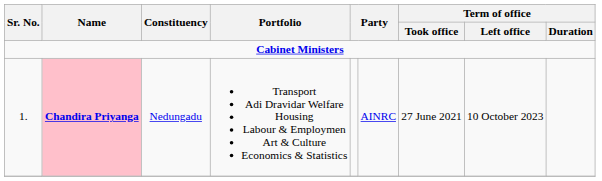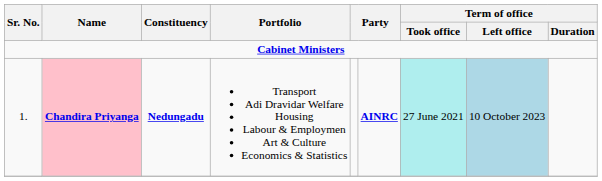(176, 117) normal -> (176, 117) bold
(378, 117) normal -> (379, 117) bold
(431, 117) no background -> (433, 117) paleturquoise background
(505, 117) no background -> (507, 117) lightblue background
